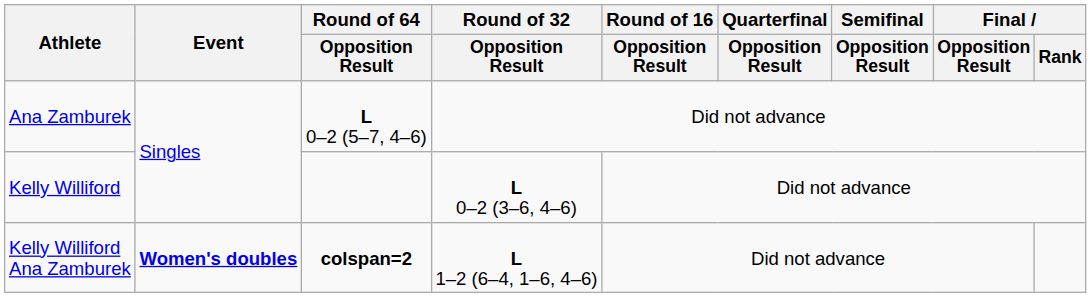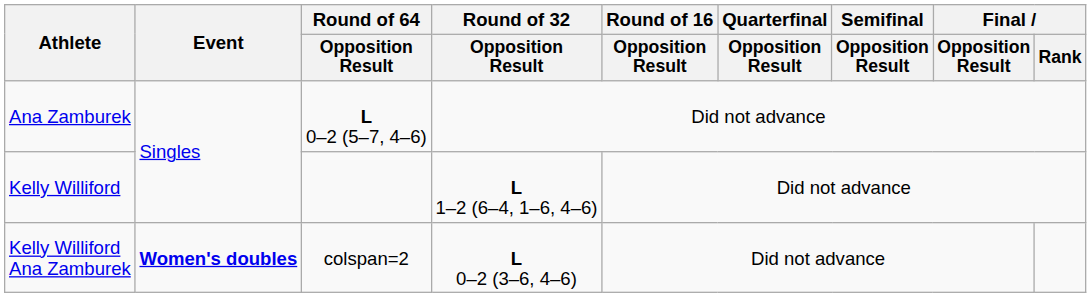(516, 198) L 0–2 (3–6, 4–6) -> (516, 198) L 1–2 (6–4, 1–6, 4–6)
(366, 258) bold -> (366, 258) normal
(516, 268) L 1–2 (6–4, 1–6, 4–6) -> (516, 268) L 0–2 (3–6, 4–6)
